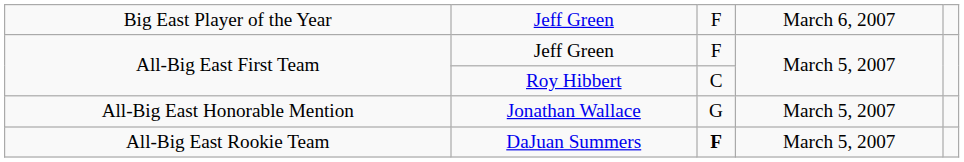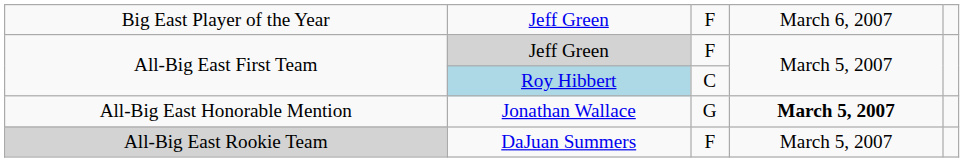(574, 50) no background -> (569, 50) lightgrey background
(574, 80) no background -> (569, 80) lightblue background
(839, 111) normal -> (836, 111) bold
(228, 141) no background -> (226, 141) lightgrey background
(716, 141) bold -> (710, 141) normal
